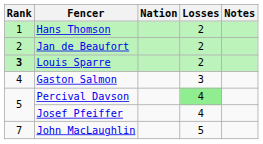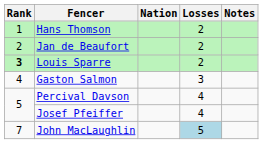(201, 96) lightgreen background -> (201, 96) no background
(201, 130) no background -> (201, 130) lightblue background
